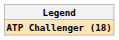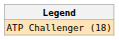(59, 27) bold -> (59, 27) normal
